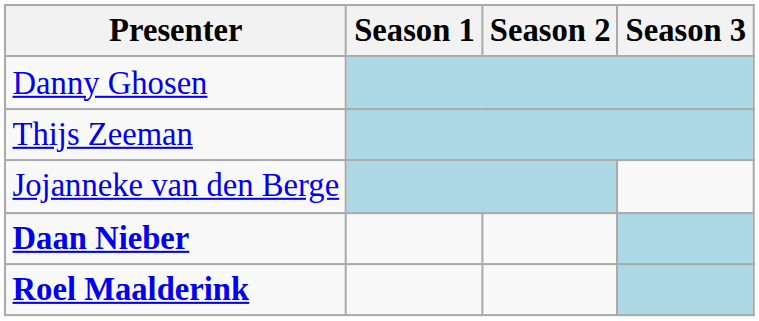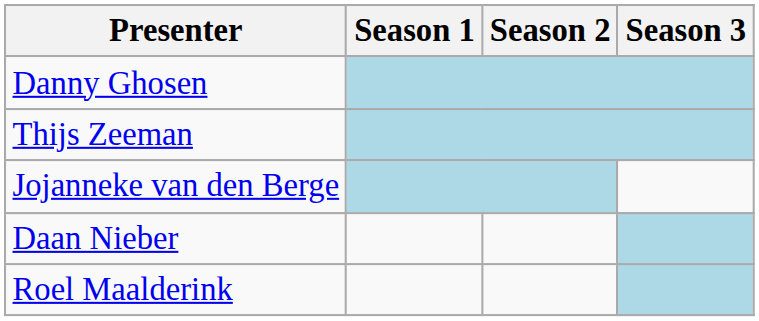(101, 237) bold -> (95, 237) normal
(131, 289) bold -> (123, 289) normal
